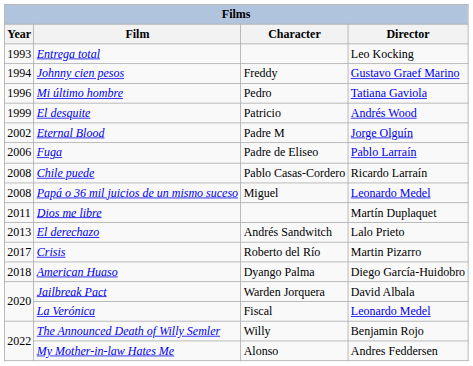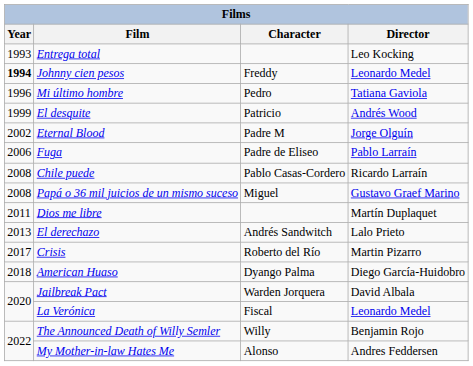(19, 73) normal -> (19, 73) bold
(405, 73) Gustavo Graef Marino -> (391, 73) Leonardo Medel
(391, 192) Leonardo Medel -> (405, 192) Gustavo Graef Marino
